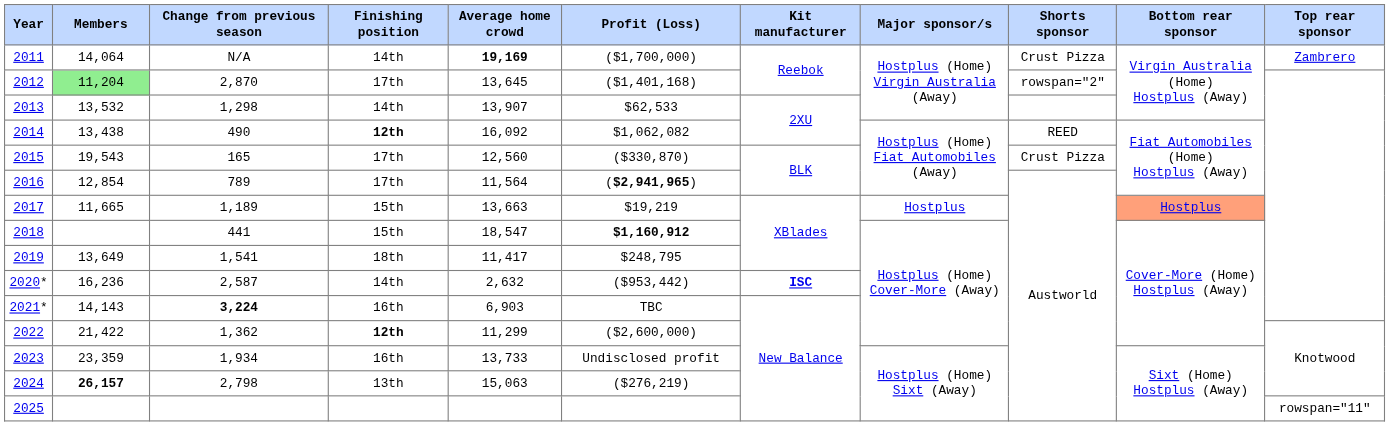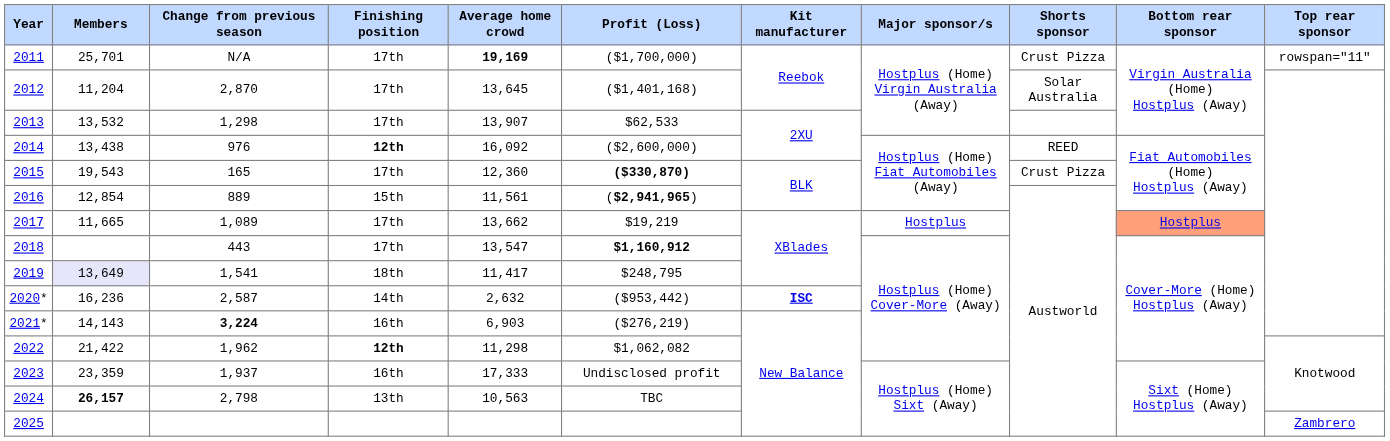(101, 57) 14,064 -> (101, 57) 25,701
(388, 57) 14th -> (388, 57) 17th
(1325, 57) Zambrero -> (1325, 57) rowspan="11"
(101, 82) lightgreen background -> (101, 90) no background
(1063, 82) rowspan="2" -> (1063, 90) Solar Australia
(388, 108) 14th -> (388, 123) 17th
(239, 133) 490 -> (239, 148) 976
(651, 133) $1,062,082 -> (652, 148) ($2,600,000)
(505, 158) 12,560 -> (505, 173) 12,360
(651, 158) normal -> (652, 173) bold
(239, 183) 789 -> (239, 198) 889
(388, 183) 17th -> (388, 198) 15th
(505, 183) 11,564 -> (505, 198) 11,561
(239, 208) 1,189 -> (239, 223) 1,089
(388, 208) 15th -> (388, 223) 17th
(505, 208) 13,663 -> (505, 223) 13,662
(239, 233) 441 -> (239, 248) 443
(388, 233) 15th -> (388, 248) 17th
(505, 233) 18,547 -> (505, 248) 13,547
(101, 258) no background -> (101, 273) lavender background
(651, 308) TBC -> (652, 323) ($276,219)
(239, 333) 1,362 -> (239, 348) 1,962
(505, 333) 11,299 -> (505, 348) 11,298
(651, 333) ($2,600,000) -> (652, 348) $1,062,082
(239, 358) 1,934 -> (239, 374) 1,937
(505, 358) 13,733 -> (505, 374) 17,333
(505, 383) 15,063 -> (505, 399) 10,563
(651, 383) ($276,219) -> (652, 399) TBC
(1325, 408) rowspan="11" -> (1325, 424) Zambrero
